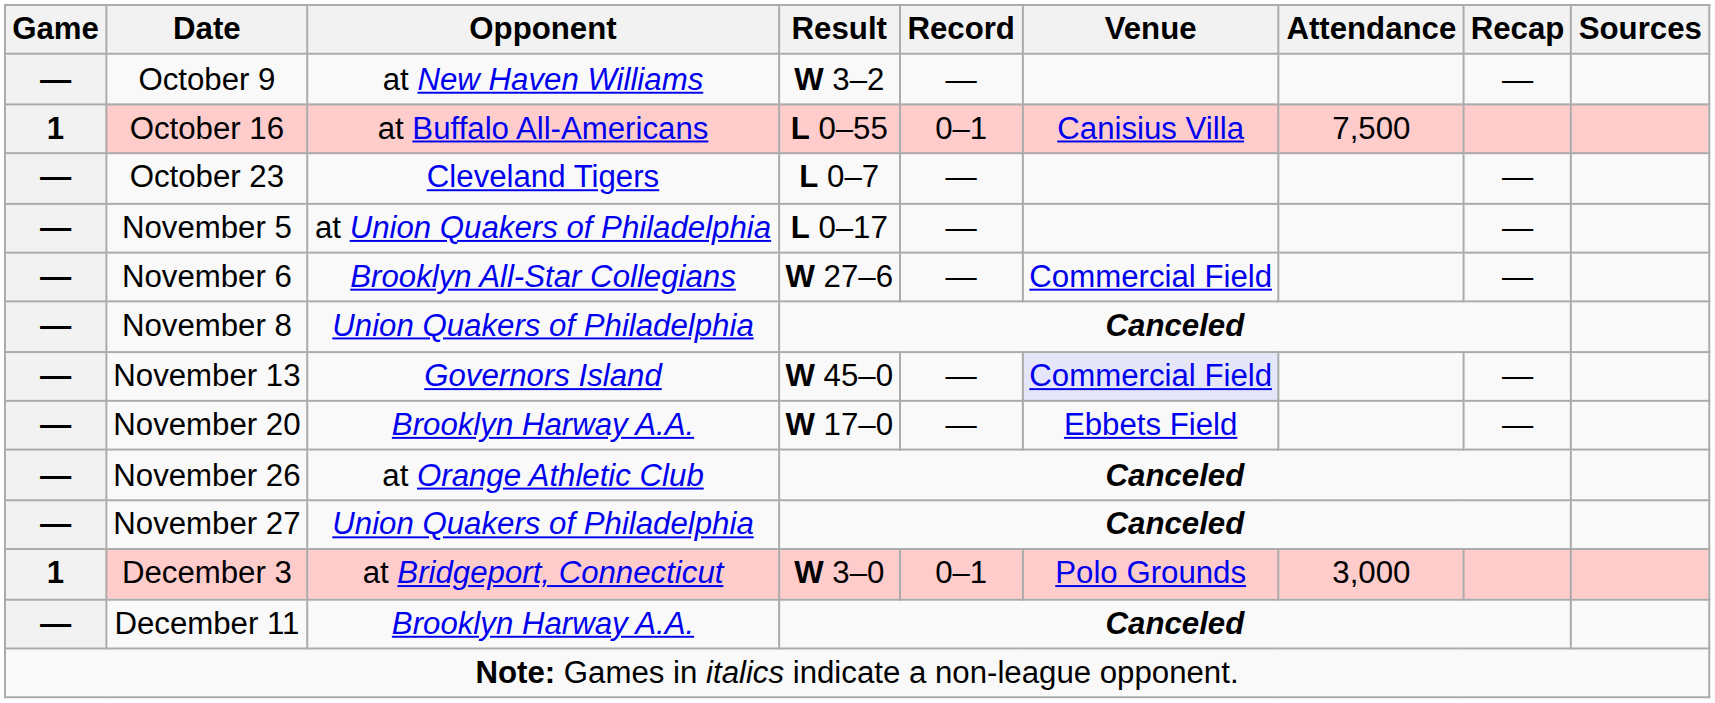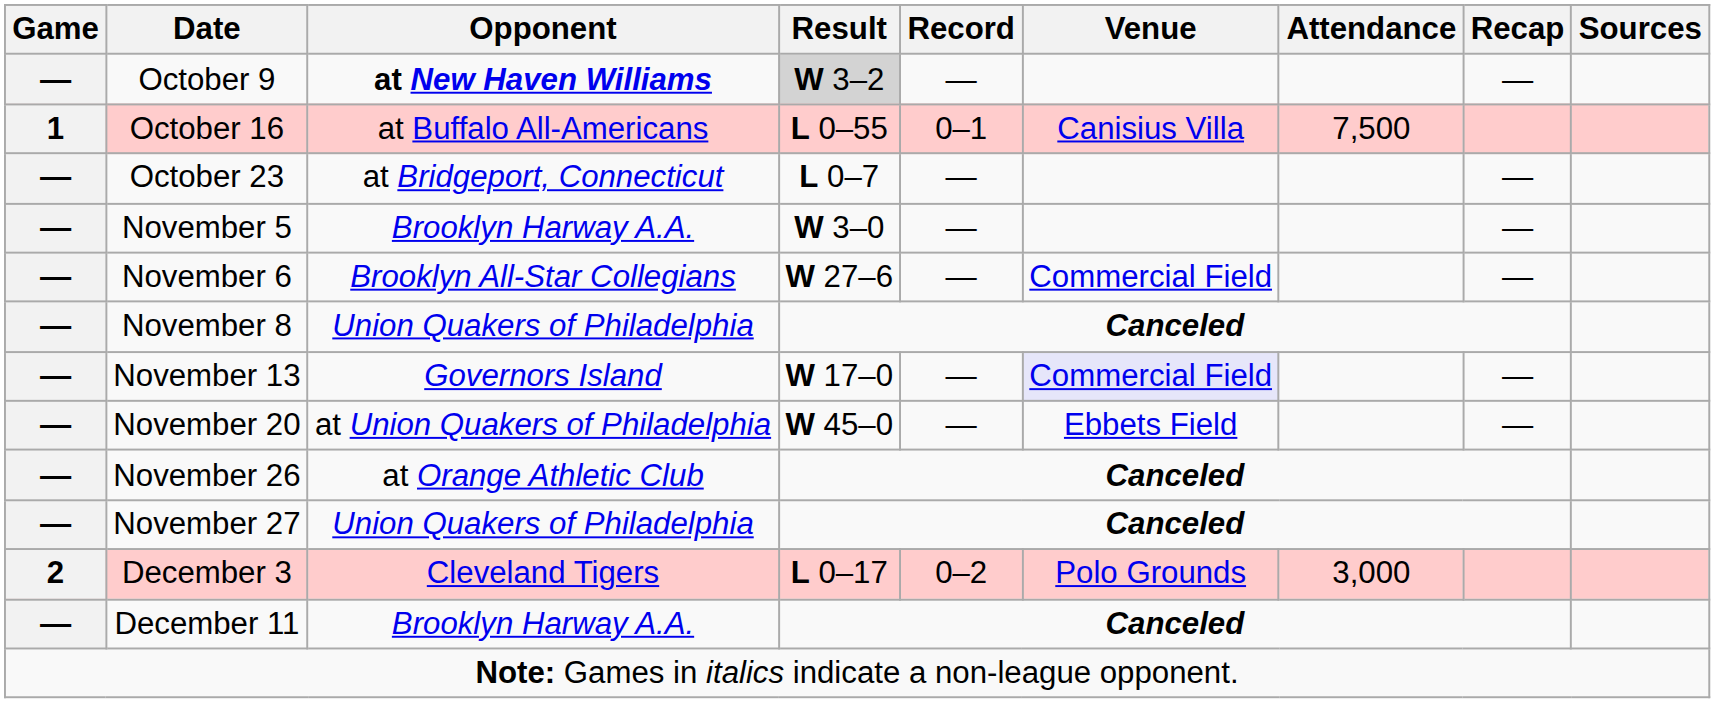(543, 78) normal -> (543, 78) bold
(839, 78) no background -> (839, 78) lightgrey background
(543, 177) Cleveland Tigers -> (543, 177) at Bridgeport, Connecticut
(543, 227) at Union Quakers of Philadelphia -> (543, 227) Brooklyn Harway A.A.
(839, 227) L 0–17 -> (839, 227) W 3–0
(839, 375) W 45–0 -> (839, 375) W 17–0
(543, 425) Brooklyn Harway A.A. -> (543, 425) at Union Quakers of Philadelphia
(839, 425) W 17–0 -> (839, 425) W 45–0
(56, 573) 1 -> (56, 573) 2
(543, 573) at Bridgeport, Connecticut -> (543, 573) Cleveland Tigers
(839, 573) W 3–0 -> (839, 573) L 0–17
(961, 573) 0–1 -> (961, 573) 0–2
